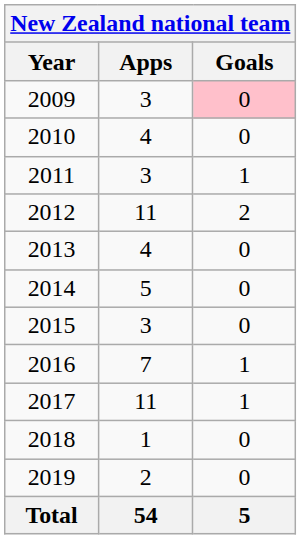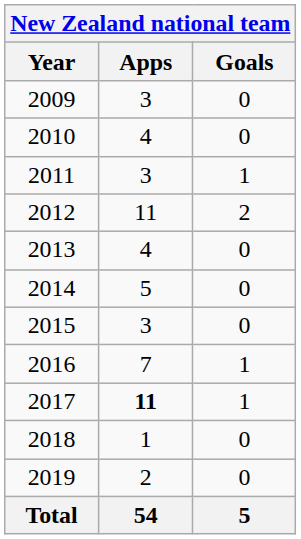(244, 99) pink background -> (244, 99) no background
(146, 401) normal -> (146, 401) bold
